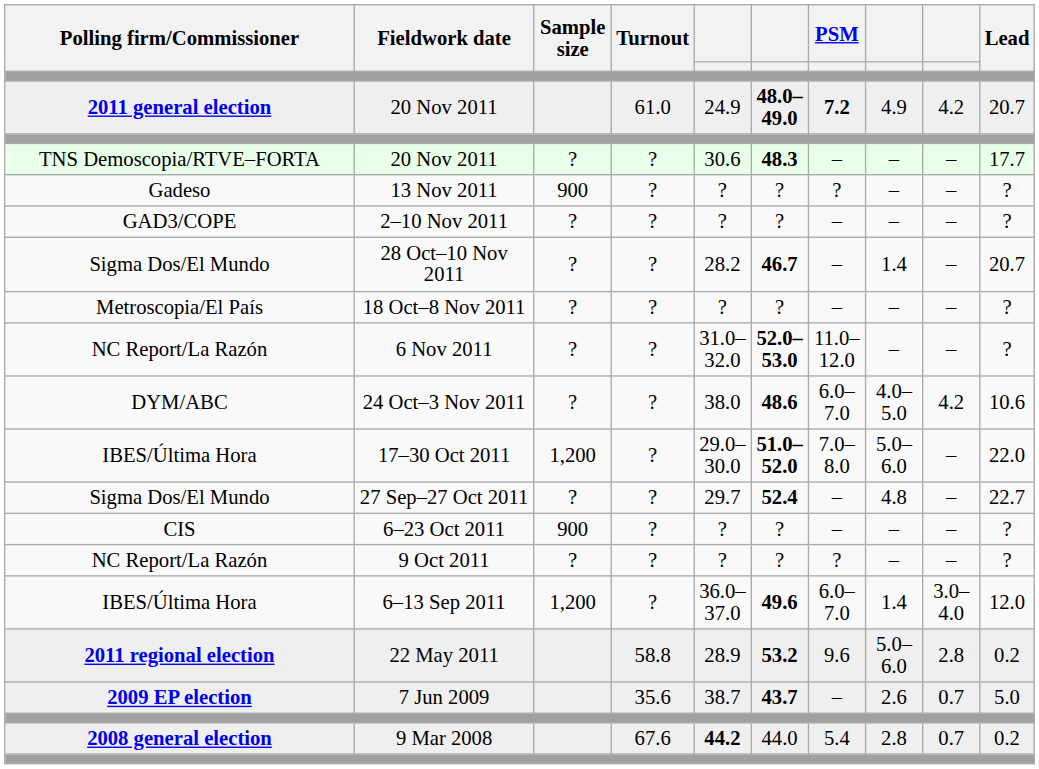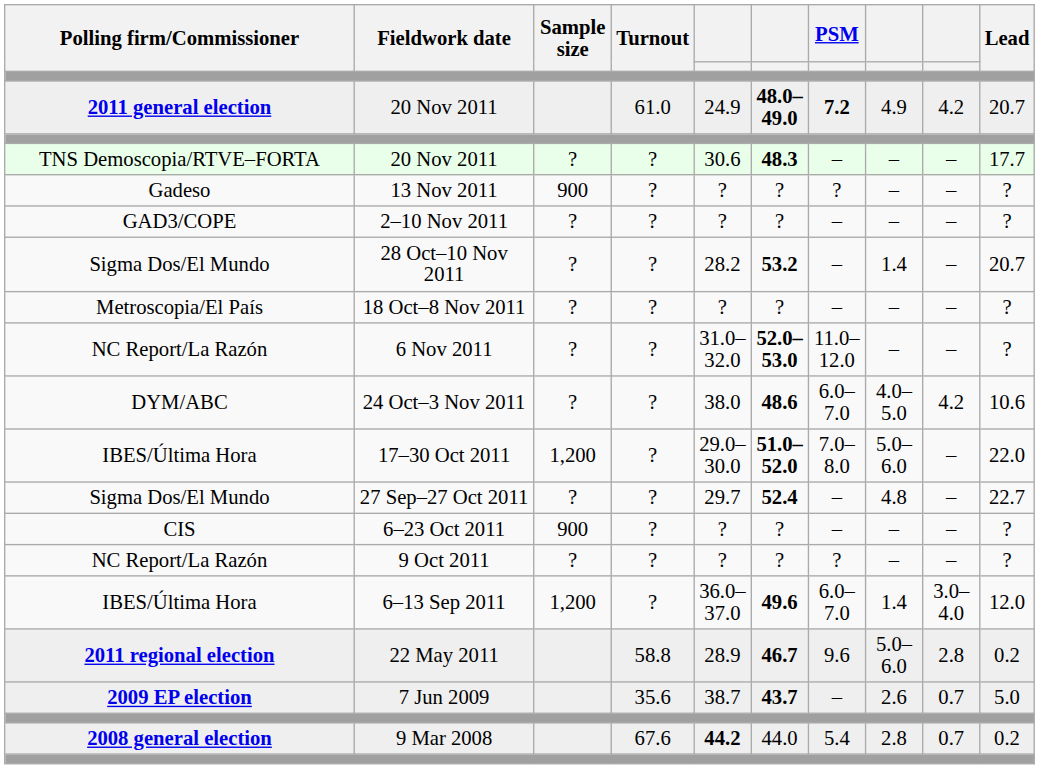(780, 264) 46.7 -> (780, 264) 53.2
(780, 655) 53.2 -> (780, 655) 46.7
